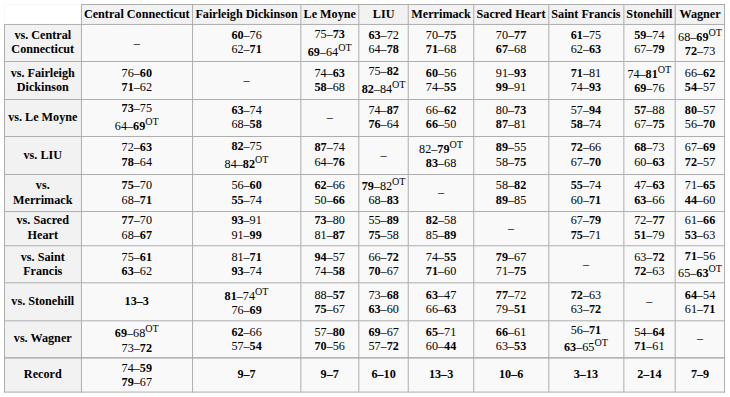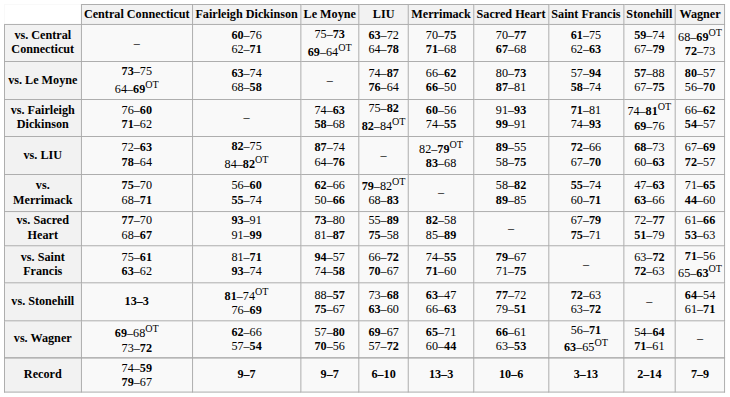rows swapped: (43, 80) <-> (43, 117)
